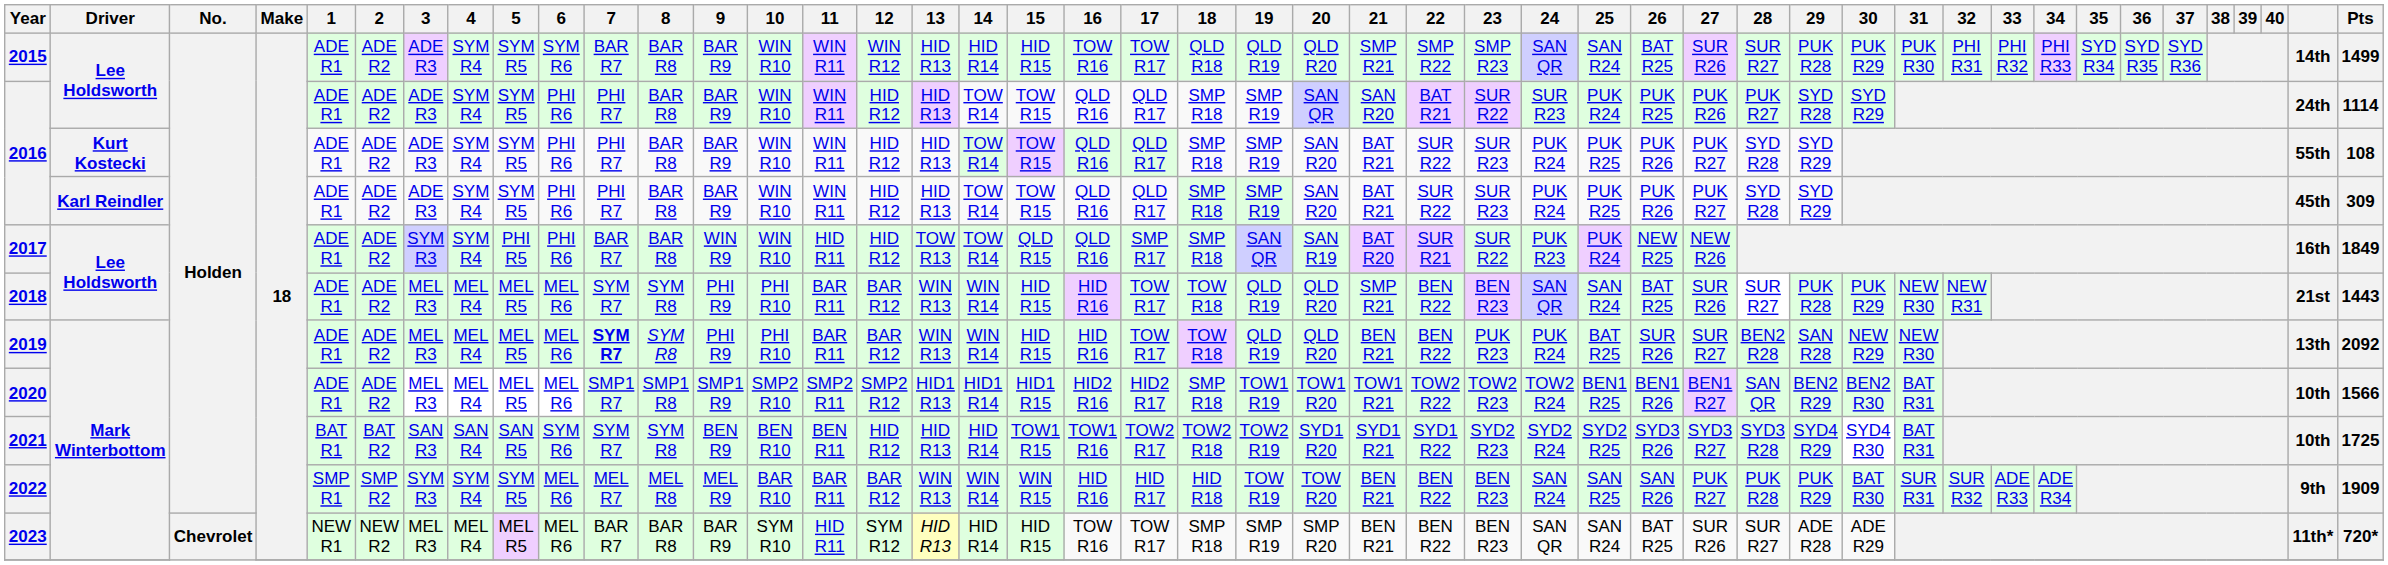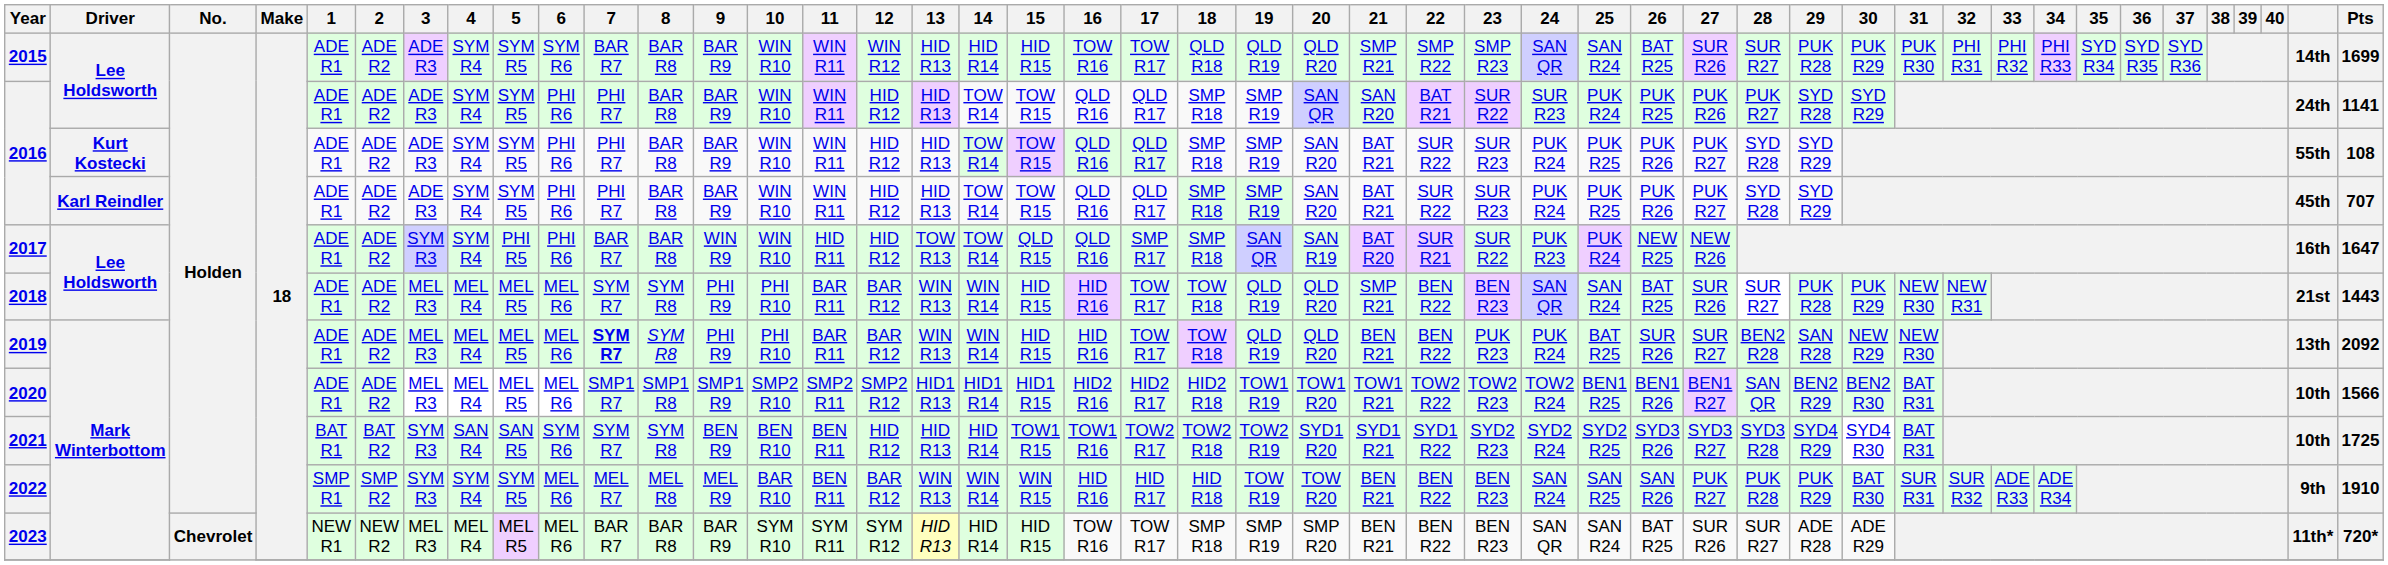(2361, 57) 1499 -> (2361, 57) 1699
(2360, 105) 1114 -> (2361, 105) 1141
(2360, 201) 309 -> (2360, 201) 707
(2361, 249) 1849 -> (2361, 249) 1647
(1207, 393) SMP R18 -> (1207, 393) HID2 R18
(426, 441) SAN R3 -> (426, 441) SYM R3
(830, 489) BAR R11 -> (830, 489) BEN R11
(2361, 489) 1909 -> (2361, 489) 1910
(830, 536) HID R11 -> (830, 536) SYM R11
